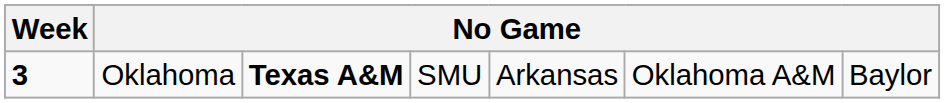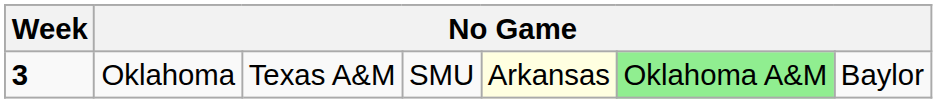(326, 75) bold -> (322, 75) normal
(557, 75) no background -> (549, 75) lightyellow background
(734, 75) no background -> (725, 75) lightgreen background
